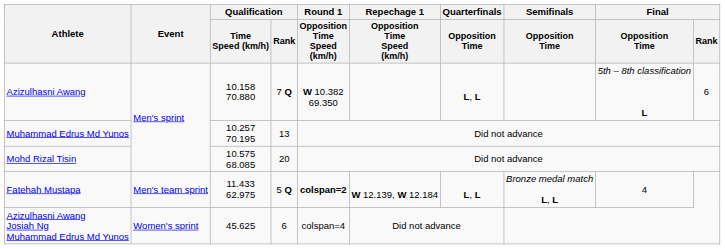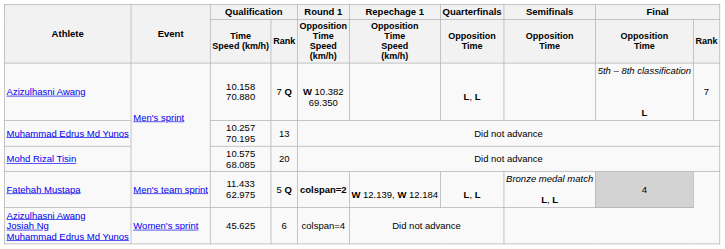(706, 92) 6 -> (706, 92) 7
(644, 190) no background -> (644, 190) lightgrey background
